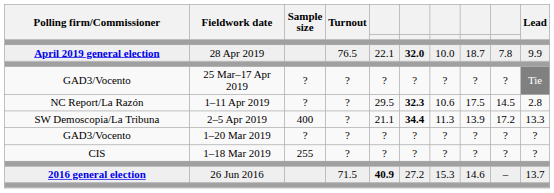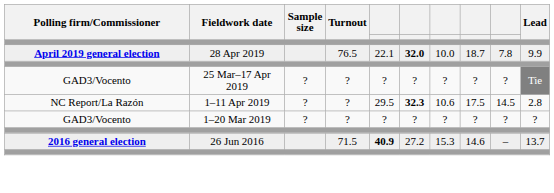- row: (97, 119)
- row: (97, 153)
